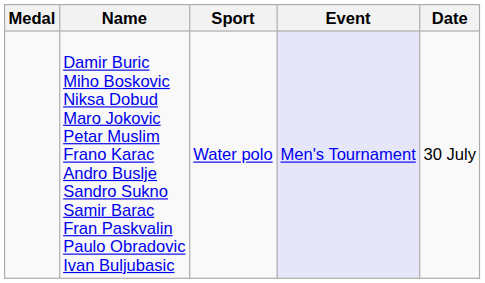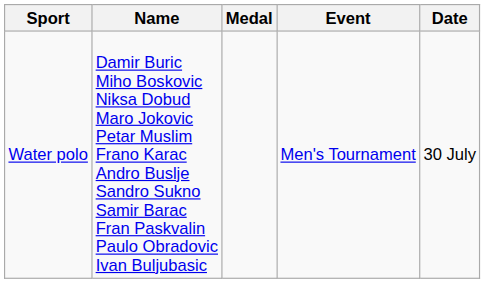columns swapped: (32, 18) <-> (233, 18)
(348, 155) lavender background -> (348, 155) no background
